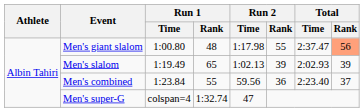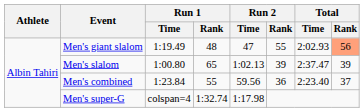(169, 47) 1:00.80 -> (169, 47) 1:19.49
(248, 47) 1:17.98 -> (248, 47) 47
(313, 47) 2:37.47 -> (313, 47) 2:02.93
(169, 64) 1:19.49 -> (169, 64) 1:00.80
(313, 64) 2:02.93 -> (313, 64) 2:37.47
(248, 99) 47 -> (248, 99) 1:17.98
